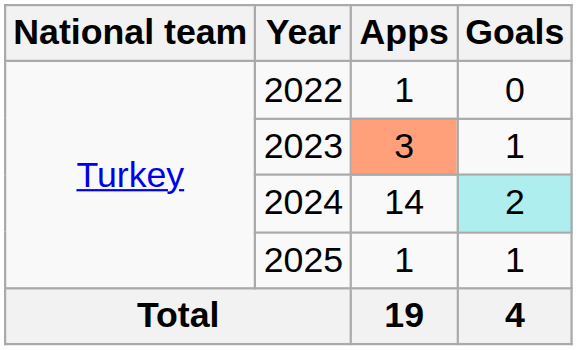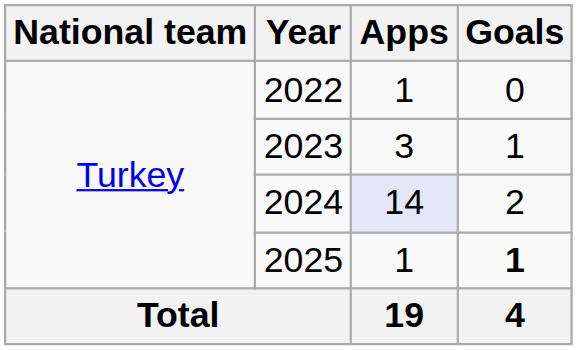(404, 145) lightsalmon background -> (404, 145) no background
(404, 202) no background -> (404, 202) lavender background
(515, 202) paleturquoise background -> (515, 202) no background
(515, 259) normal -> (515, 259) bold
